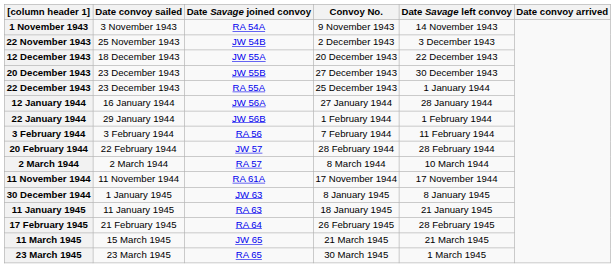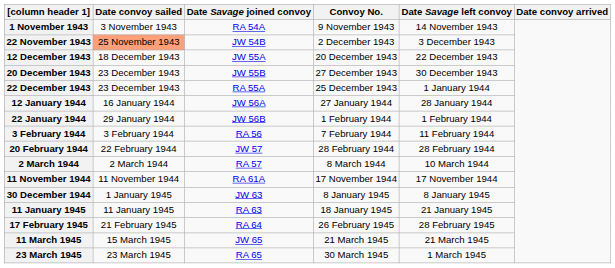(139, 42) no background -> (139, 42) lightsalmon background
